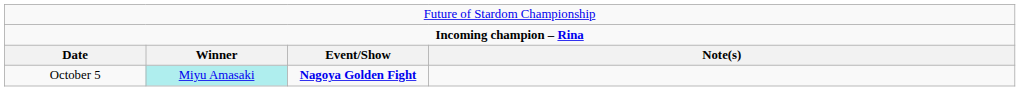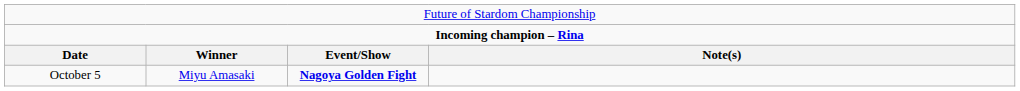(217, 75) paleturquoise background -> (217, 75) no background
